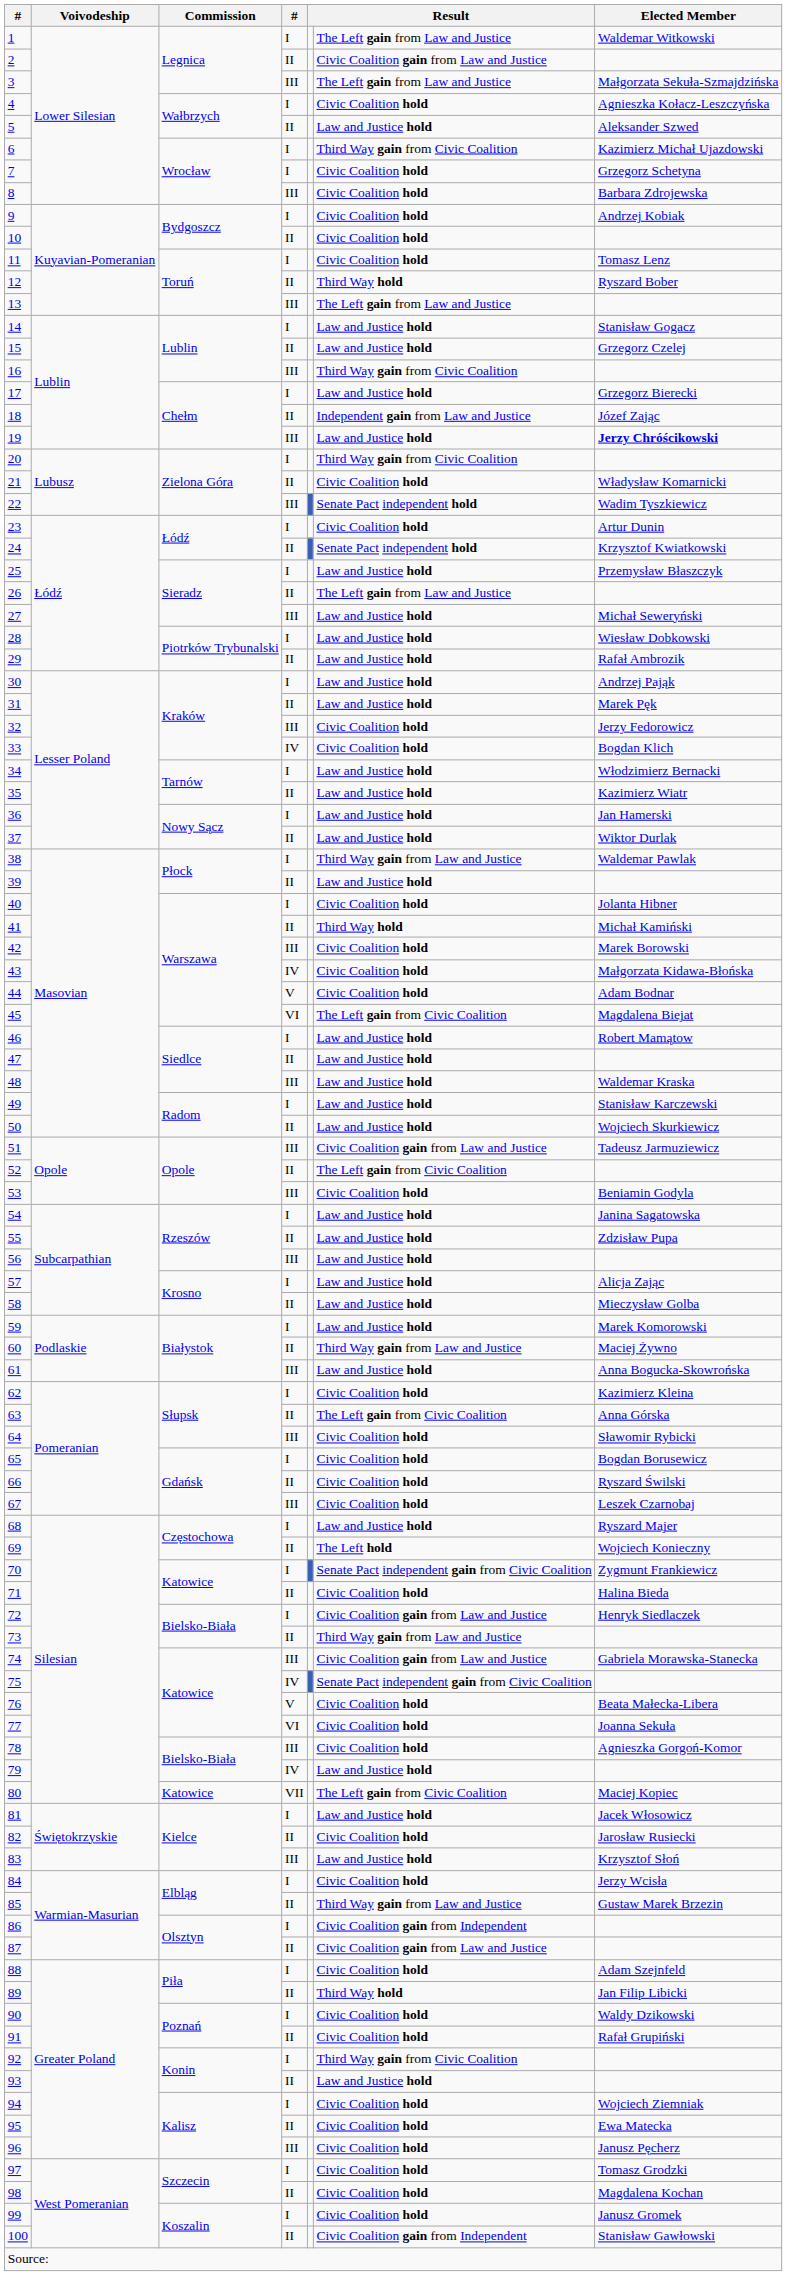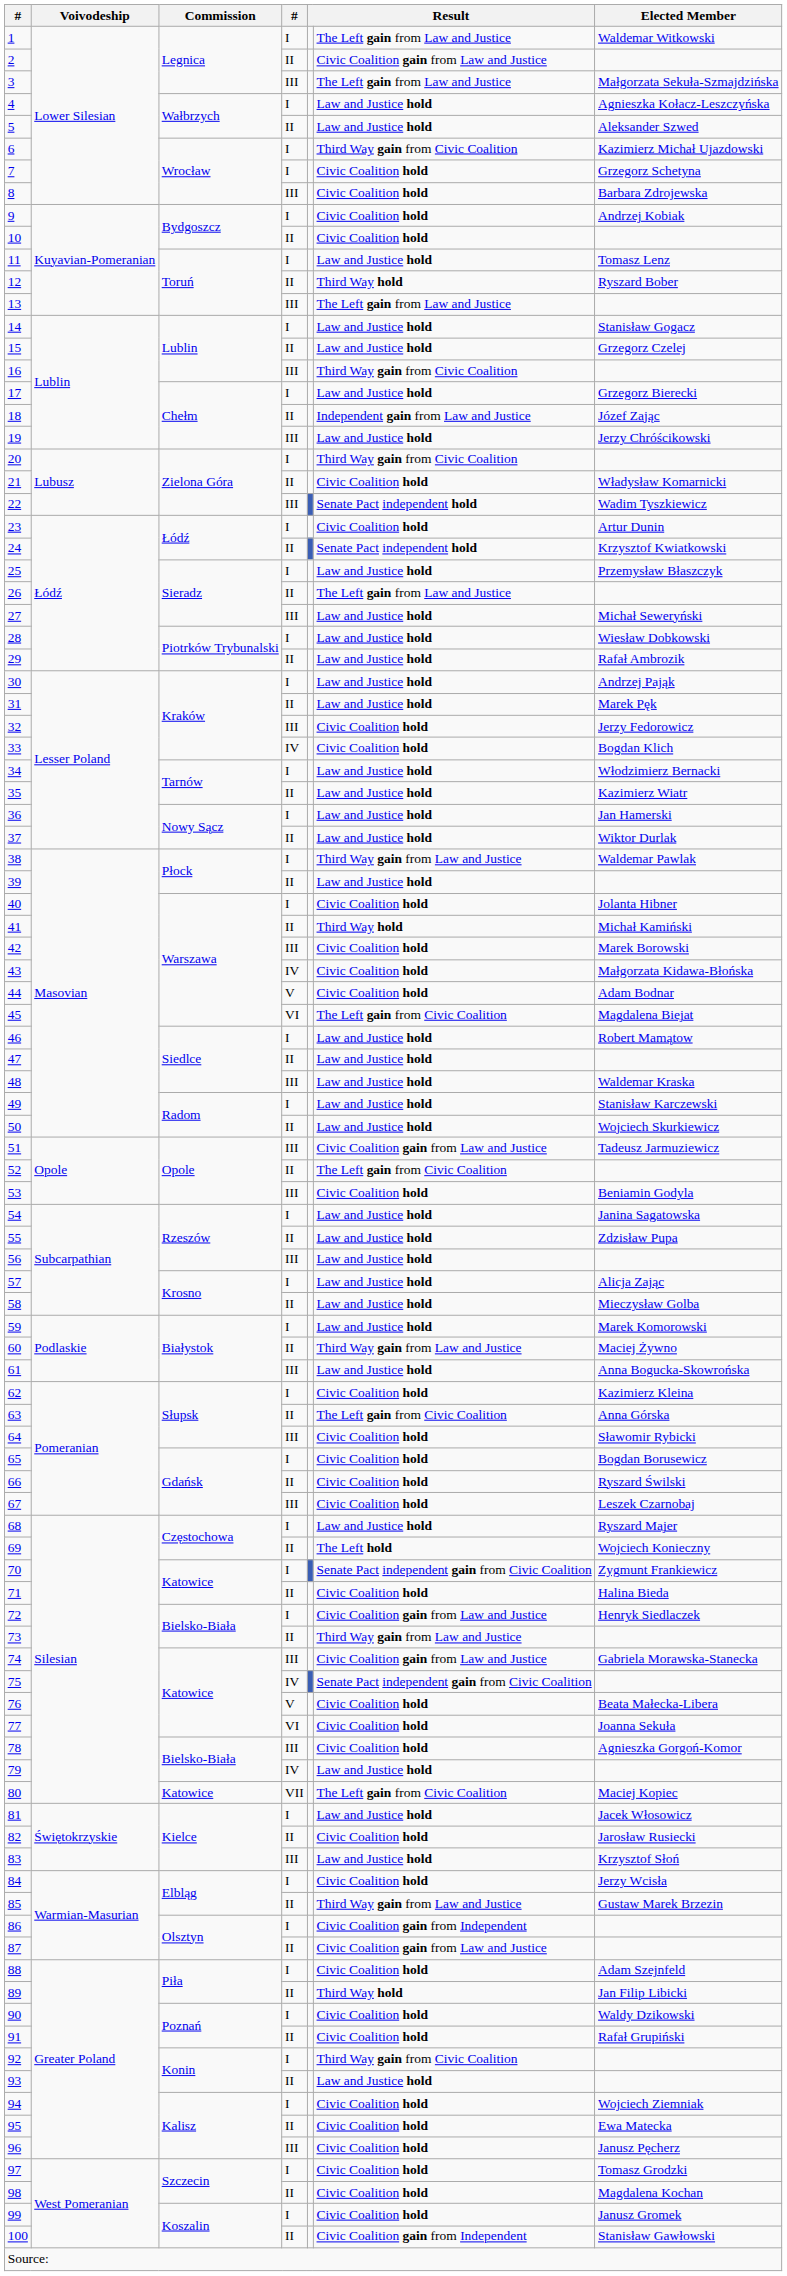(372, 104) Civic Coalition hold -> (374, 104) Law and Justice hold
(372, 259) Civic Coalition hold -> (374, 259) Law and Justice hold
(658, 437) bold -> (654, 437) normal
